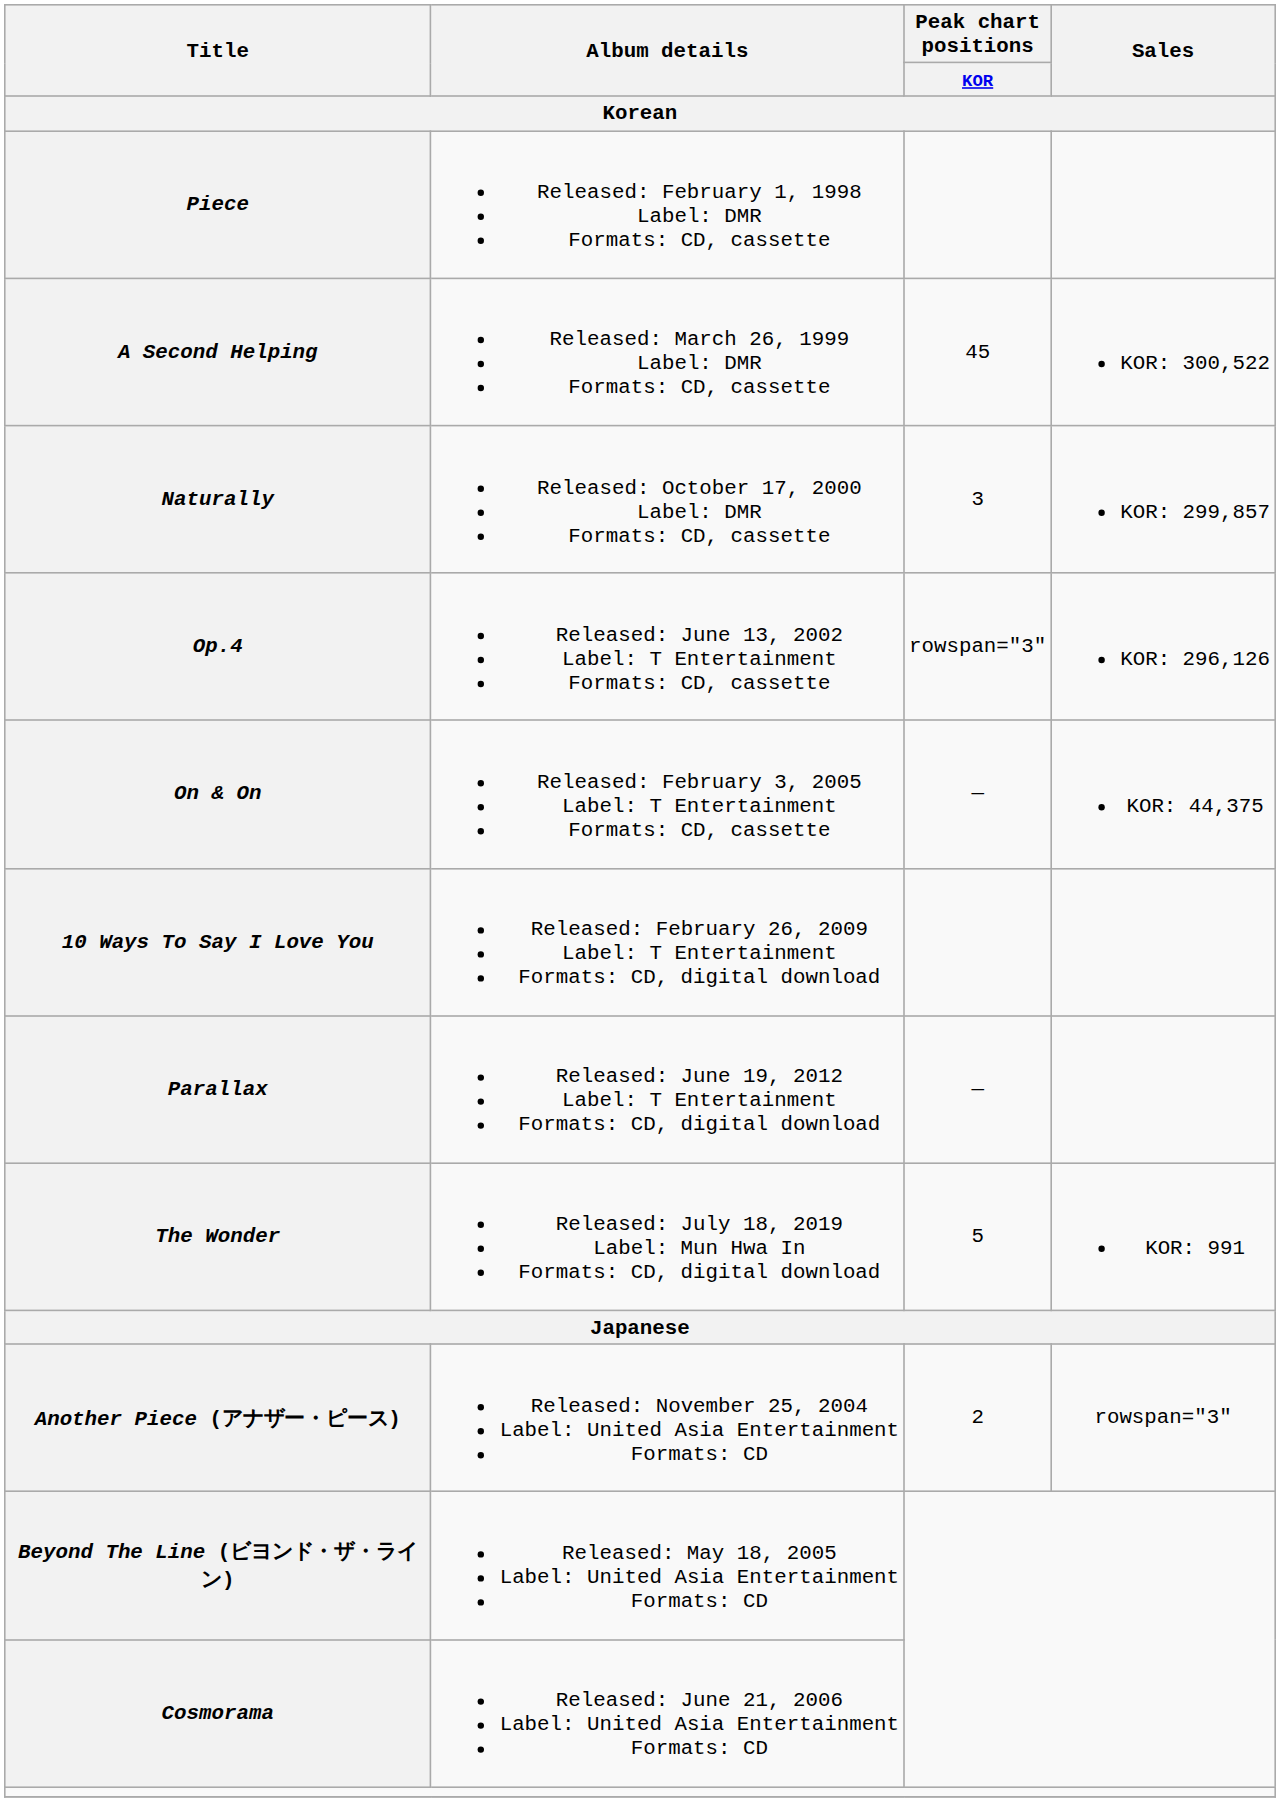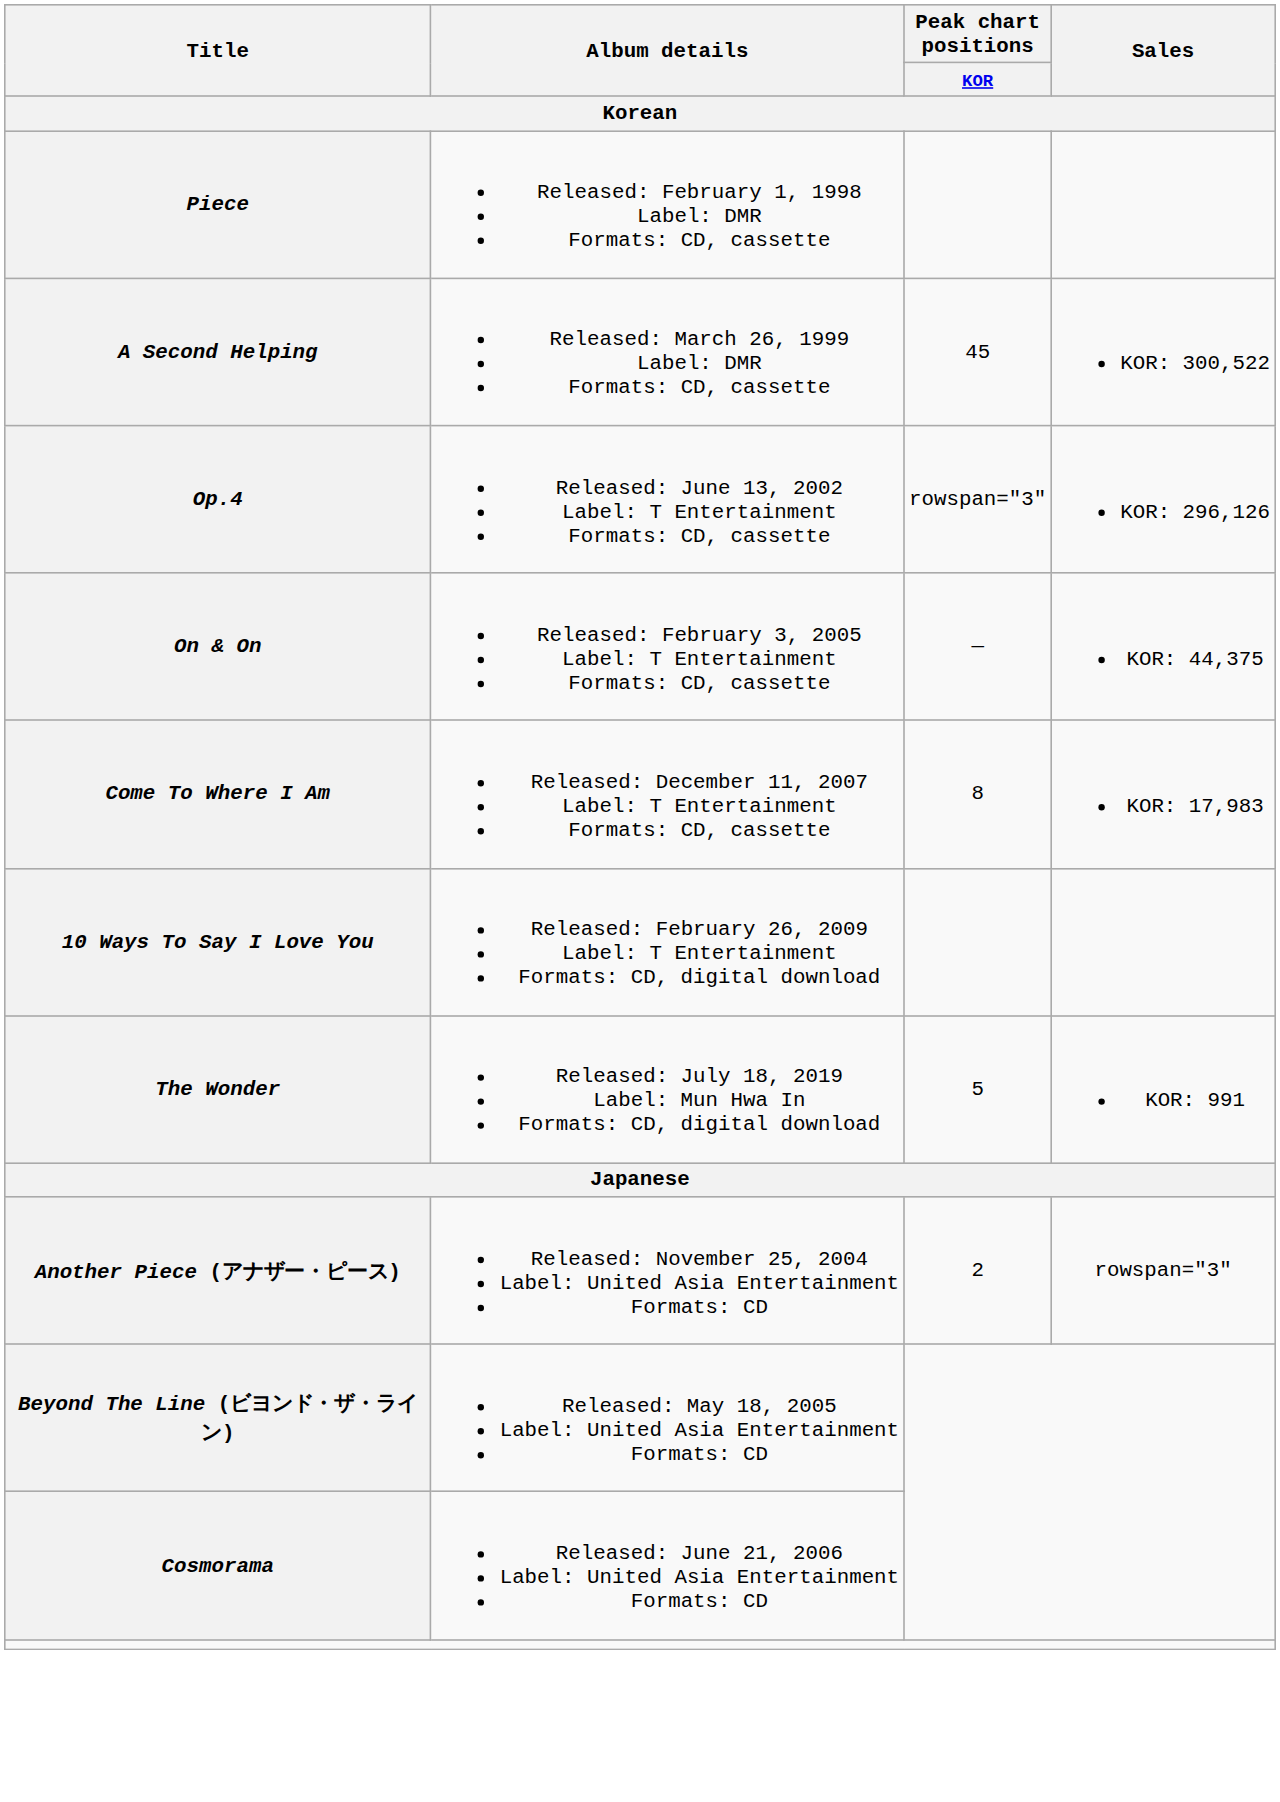- row: (218, 499)
+ row: (218, 794)
- row: (218, 1089)
